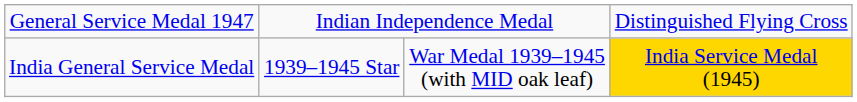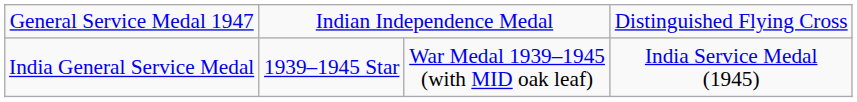(731, 67) gold background -> (731, 67) no background
